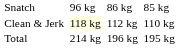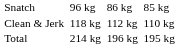(85, 23) lightyellow background -> (85, 23) no background
